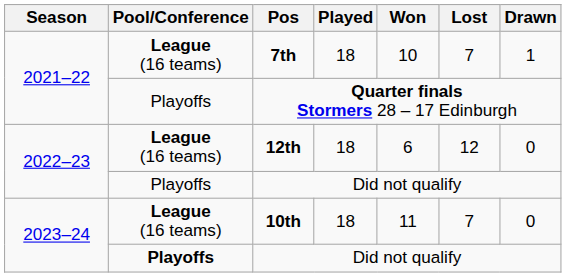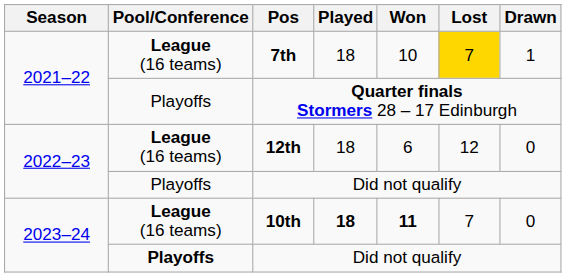(469, 54) no background -> (469, 54) gold background
(346, 221) normal -> (346, 221) bold
(408, 221) normal -> (408, 221) bold
